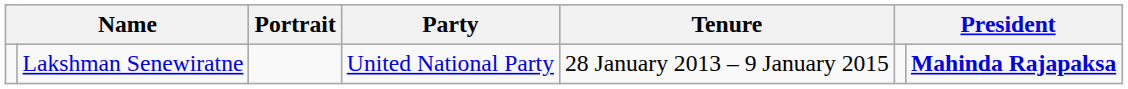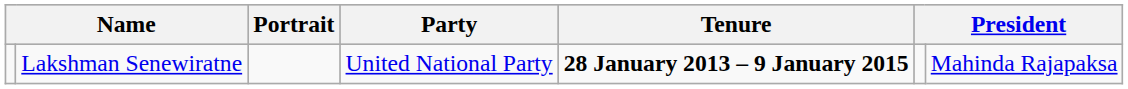(727, 63) normal -> (736, 63) bold
(1014, 63) bold -> (1024, 63) normal
